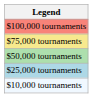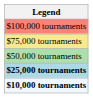(44, 71) normal -> (46, 71) bold
(44, 85) normal -> (46, 85) bold
